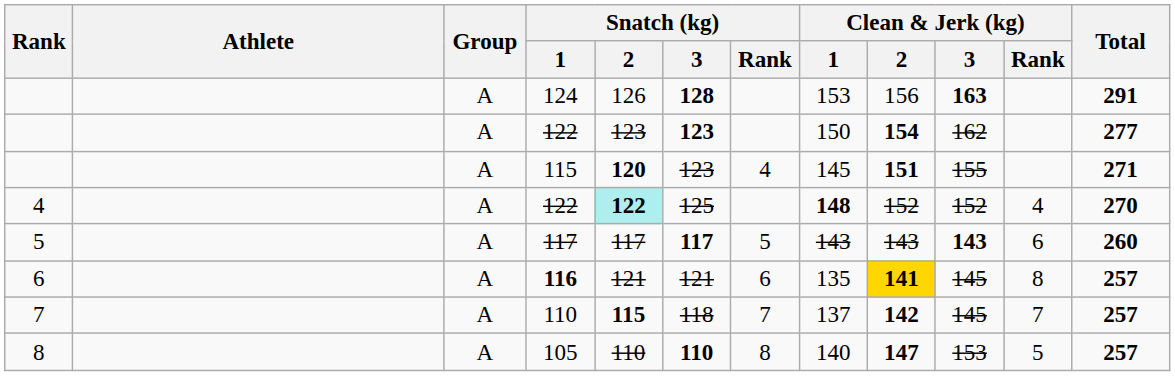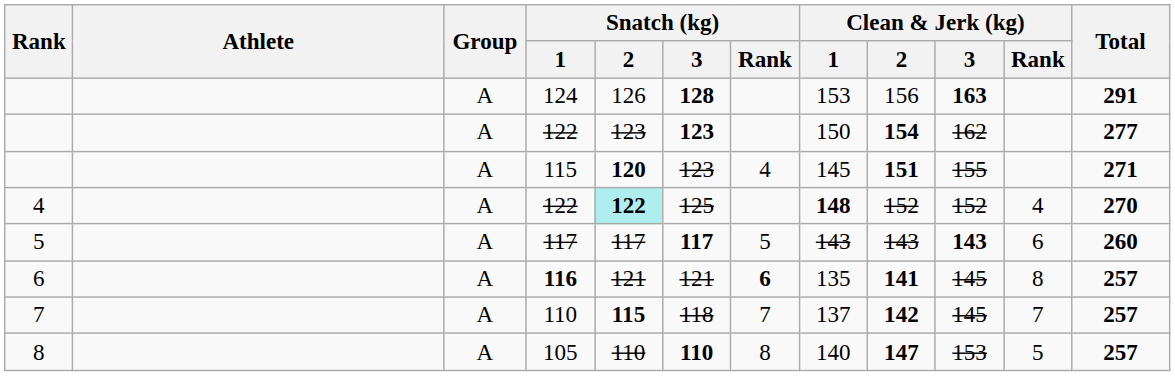(765, 278) normal -> (765, 278) bold
(901, 278) gold background -> (901, 278) no background
